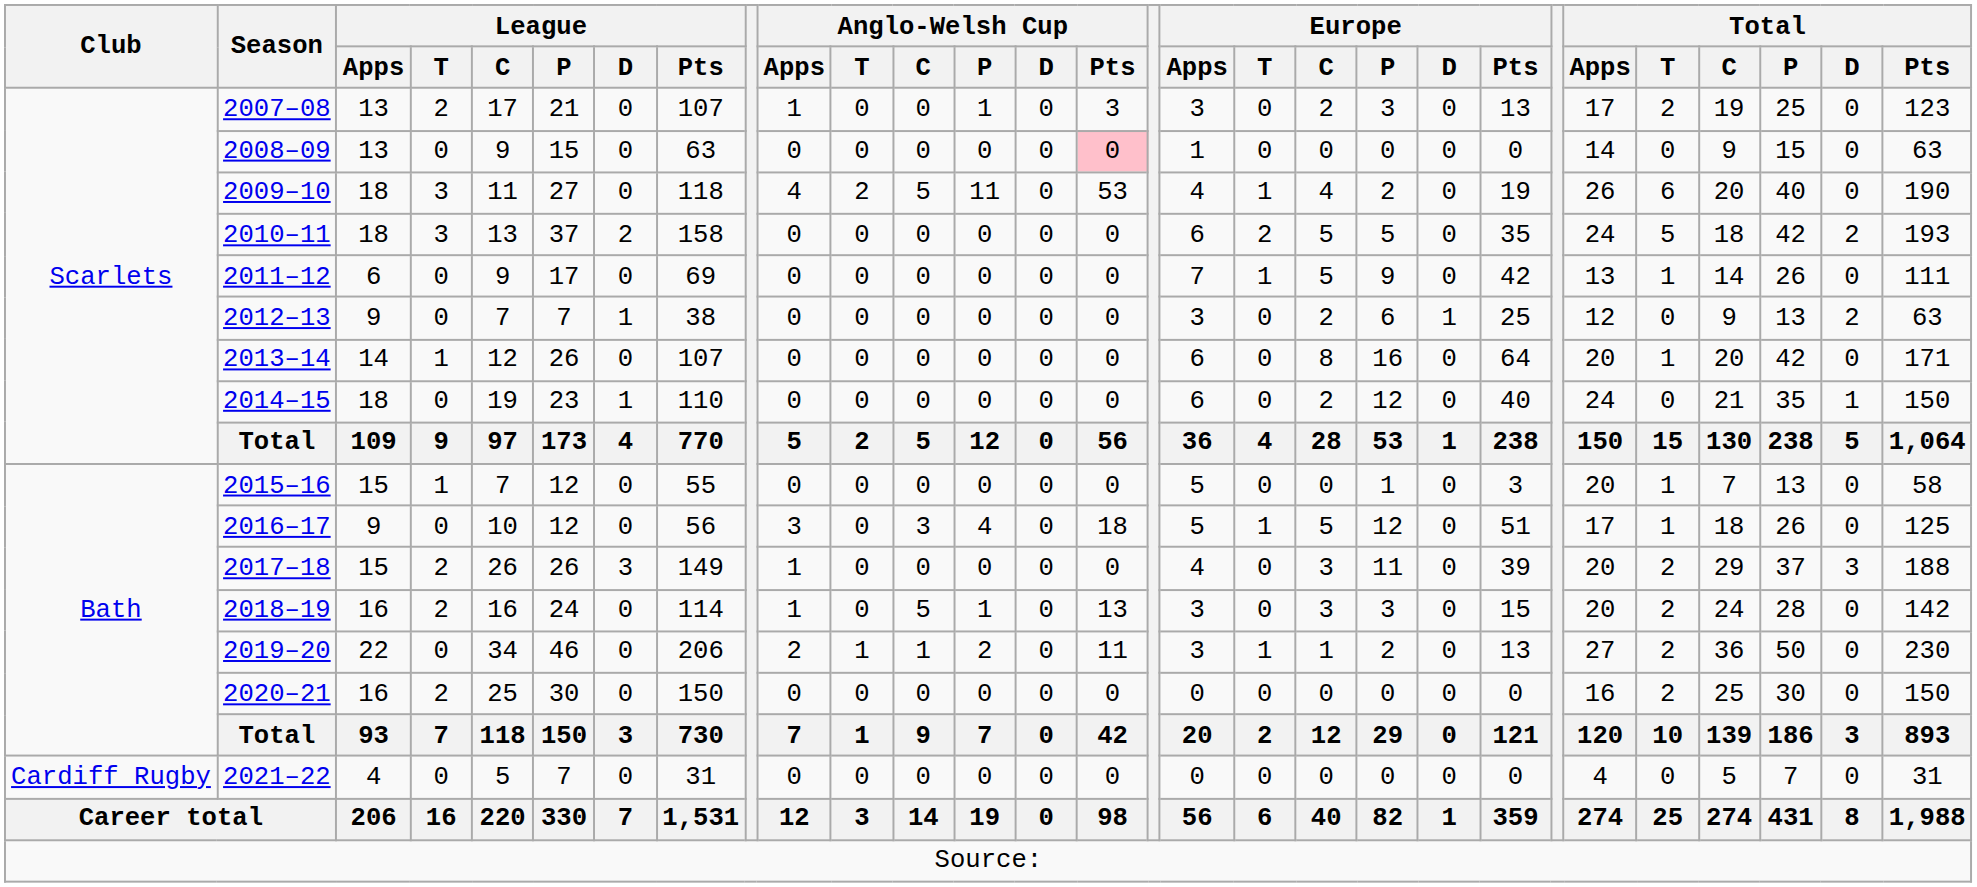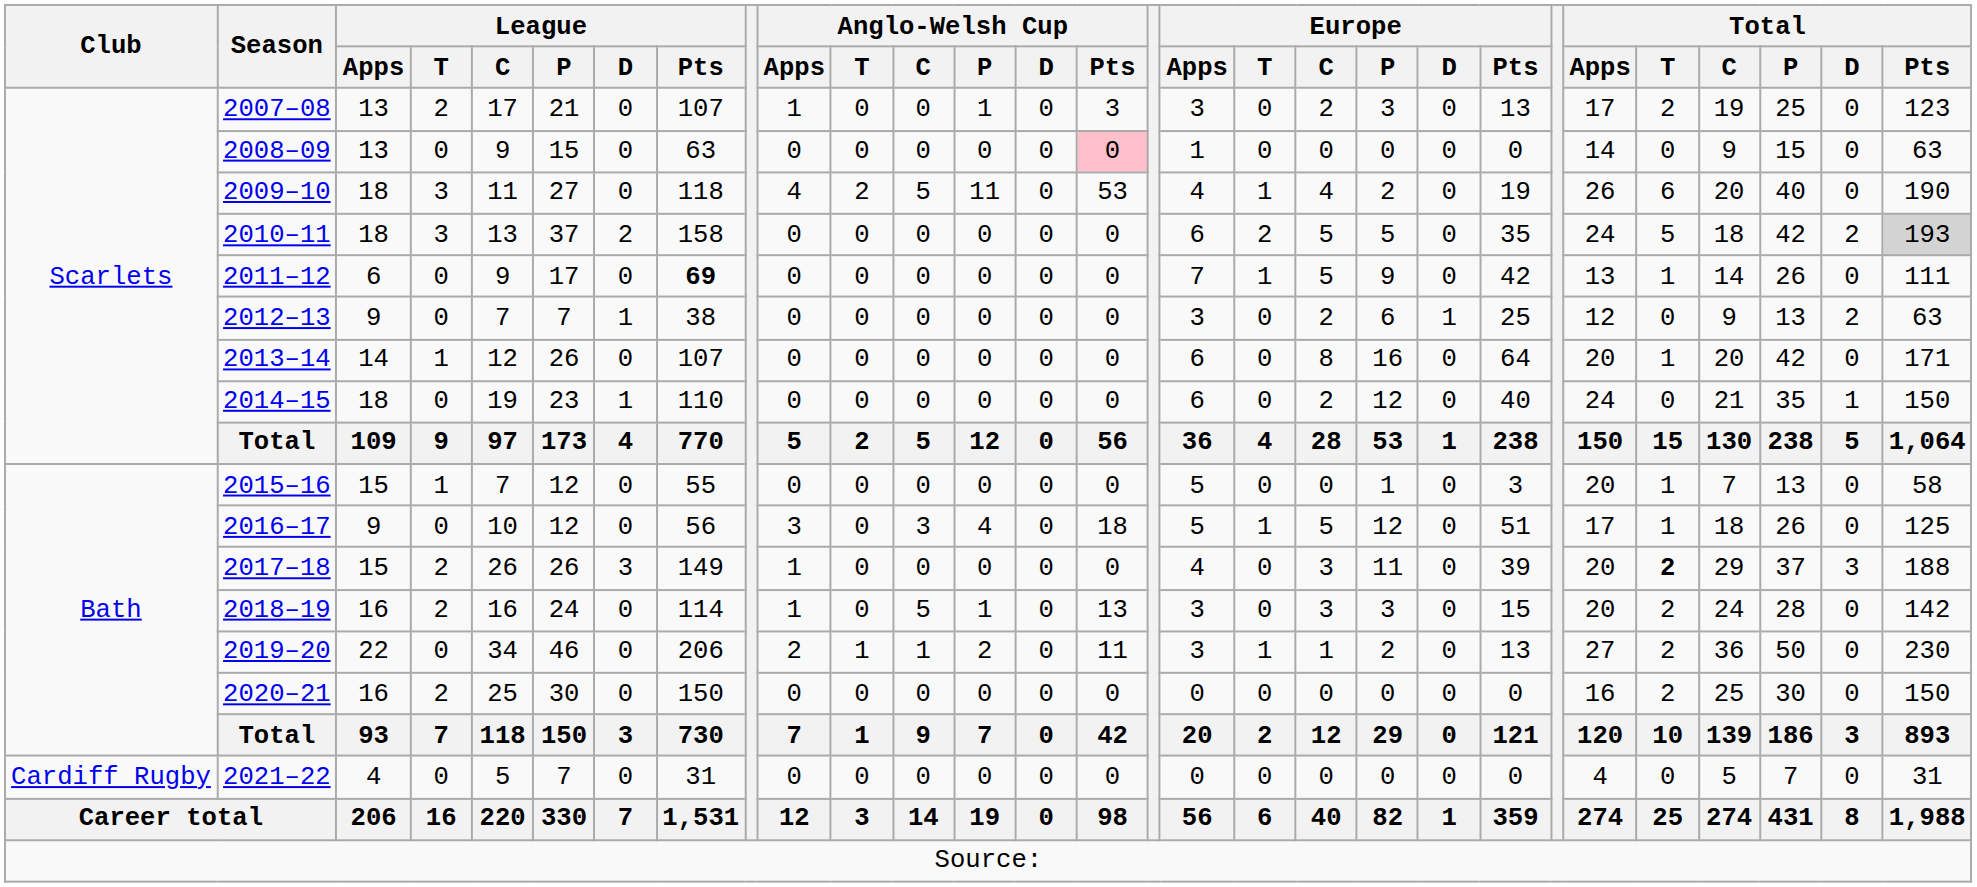(1927, 235) no background -> (1927, 235) lightgrey background
(701, 276) normal -> (701, 276) bold
(1668, 568) normal -> (1668, 568) bold
